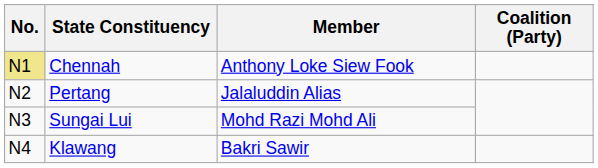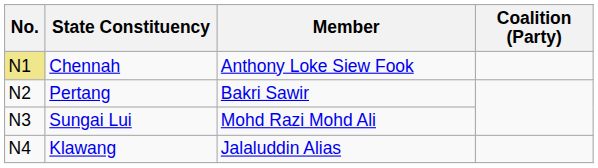(281, 93) Jalaluddin Alias -> (265, 93) Bakri Sawir
(265, 148) Bakri Sawir -> (281, 148) Jalaluddin Alias
